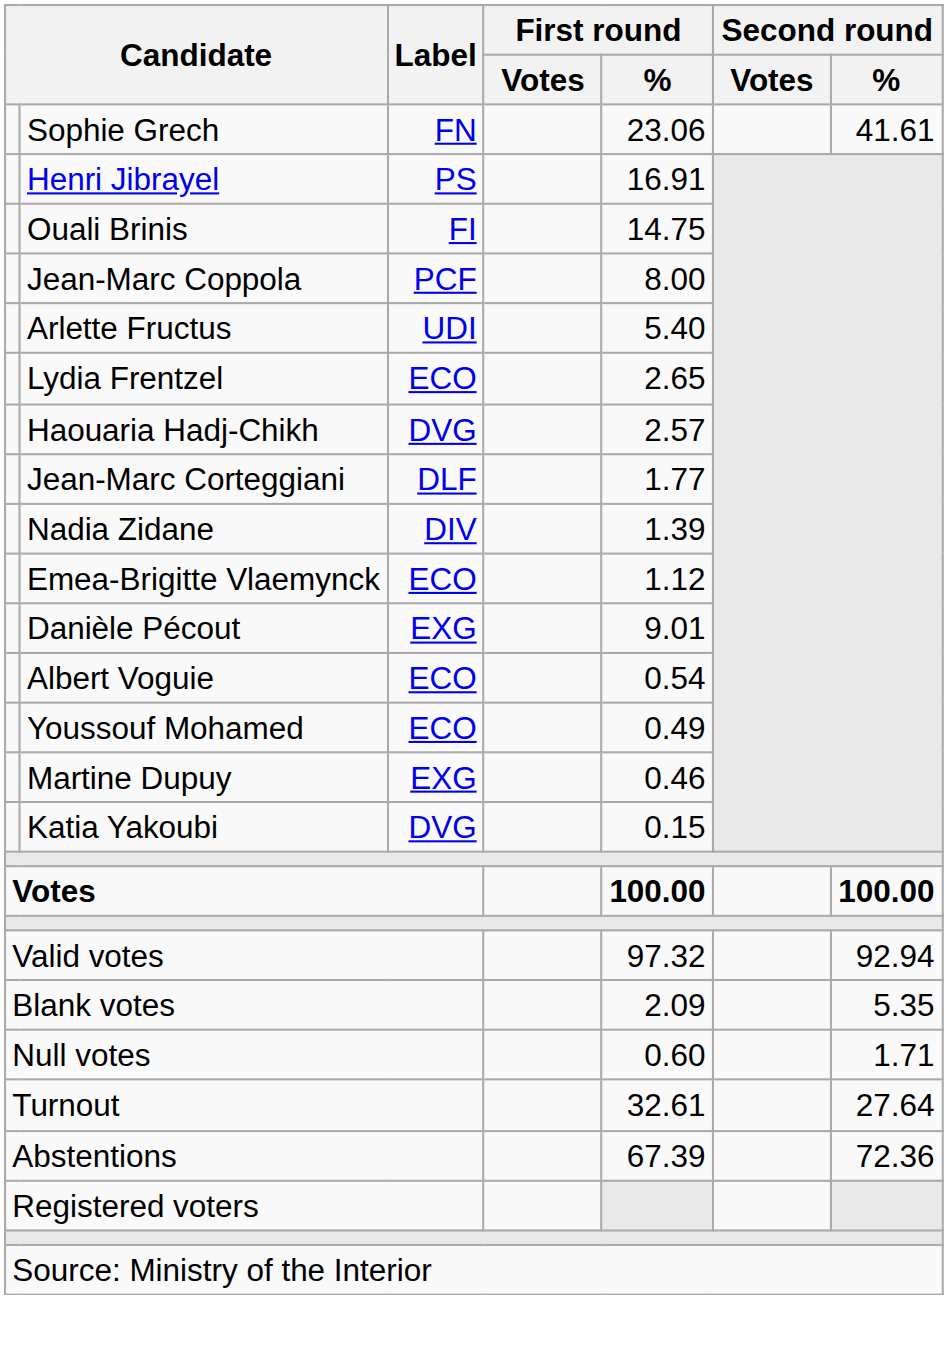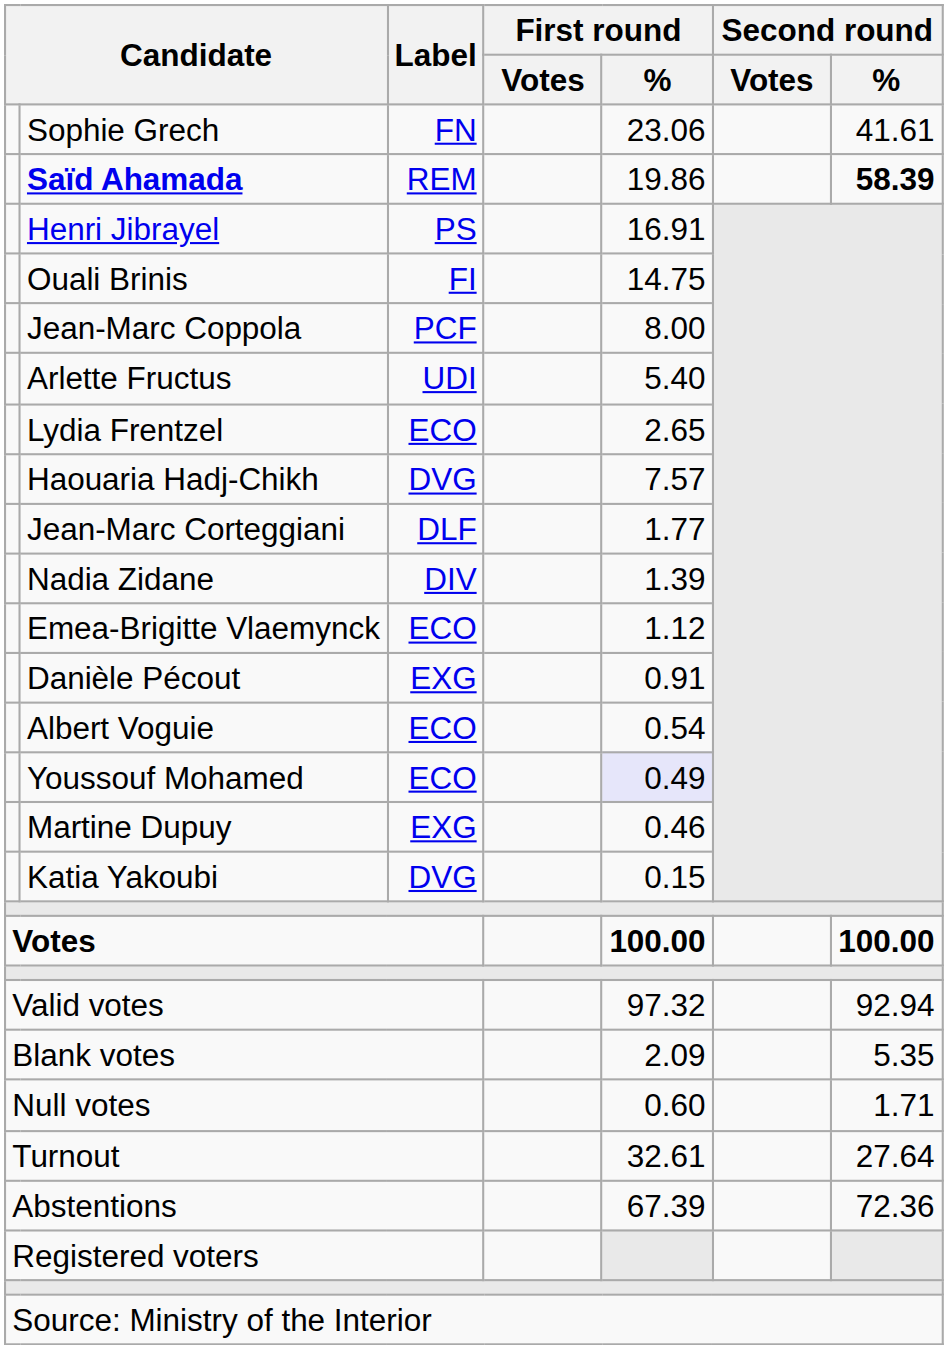+ row: (135, 180)
(675, 429) 2.57 -> (675, 478) 7.57
(675, 628) 9.01 -> (675, 678) 0.91
(675, 727) no background -> (675, 777) lavender background
